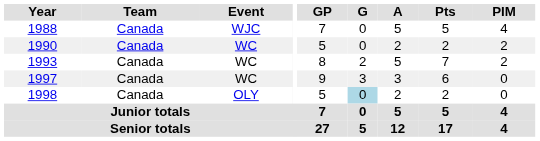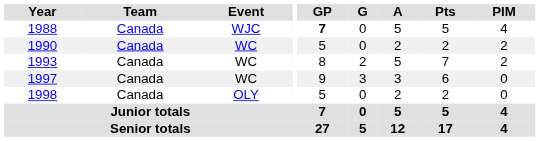(322, 28) normal -> (322, 28) bold
(363, 95) lightblue background -> (363, 95) no background
